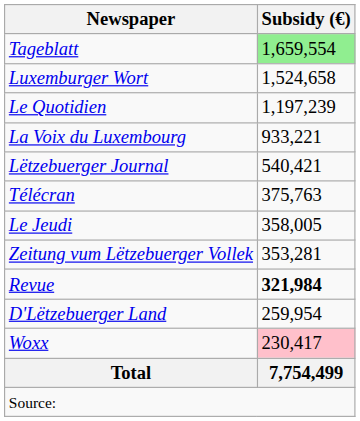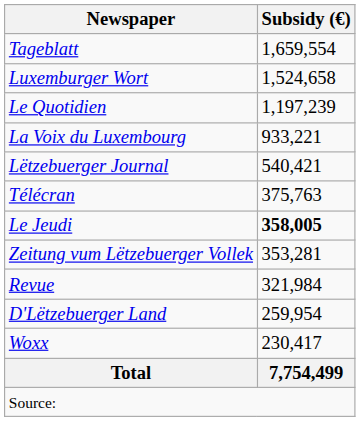(299, 48) lightgreen background -> (299, 48) no background
(292, 225) normal -> (292, 225) bold
(292, 284) bold -> (292, 284) normal
(292, 343) pink background -> (292, 343) no background
